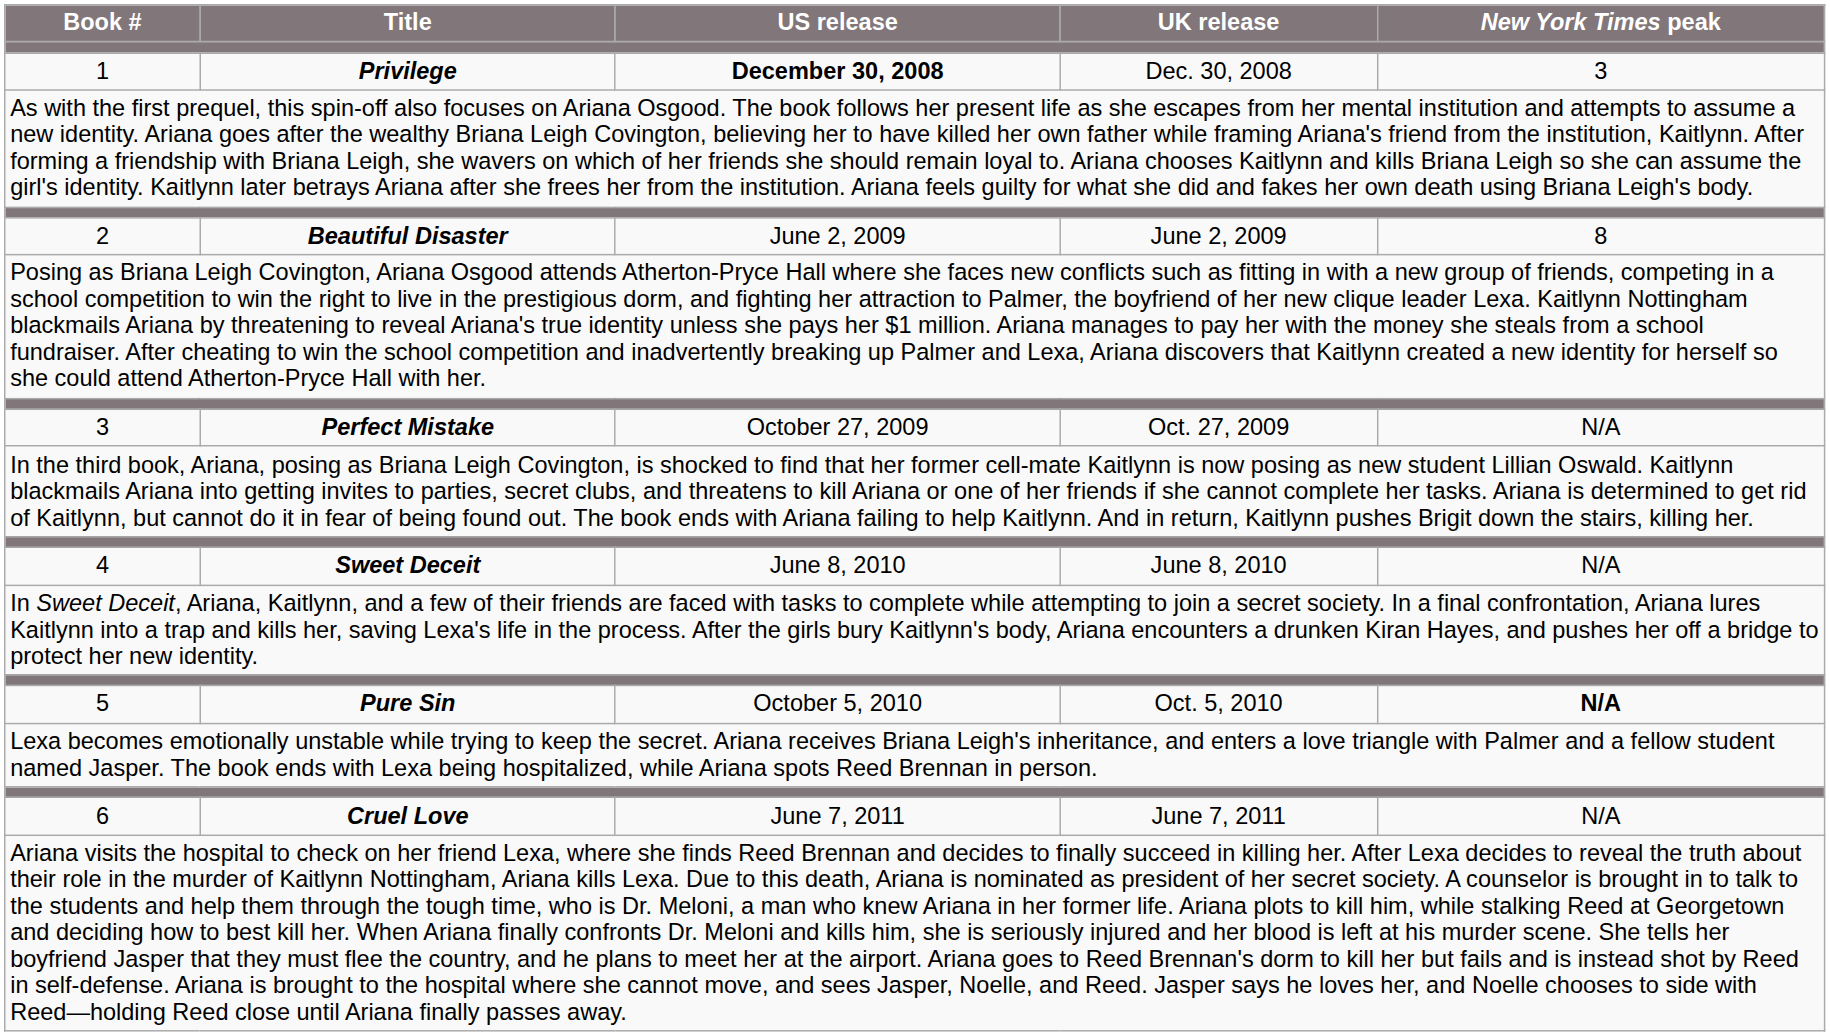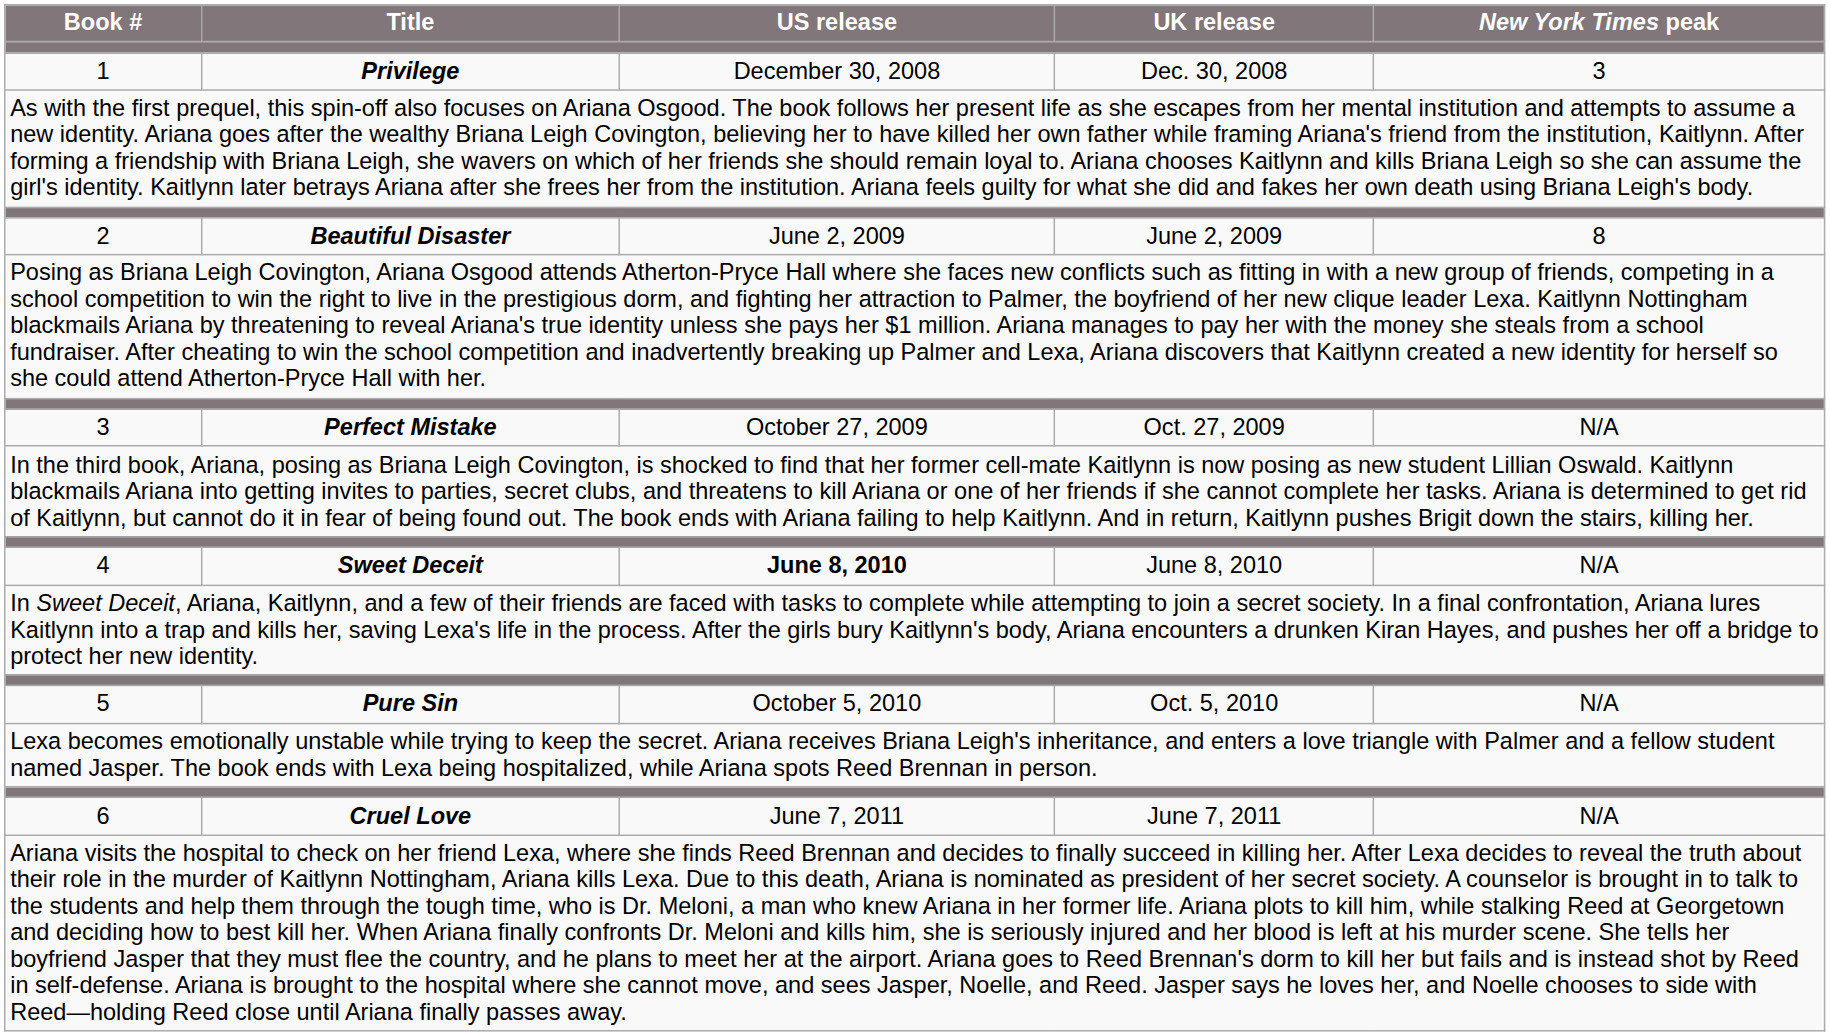(838, 71) bold -> (837, 71) normal
(838, 565) normal -> (837, 565) bold
(1601, 704) bold -> (1599, 704) normal
